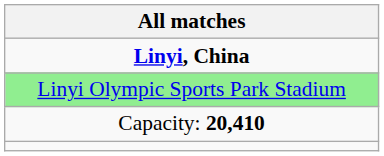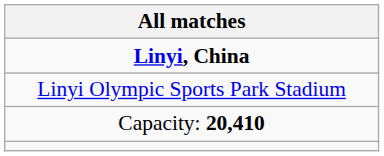(192, 89) lightgreen background -> (192, 89) no background
